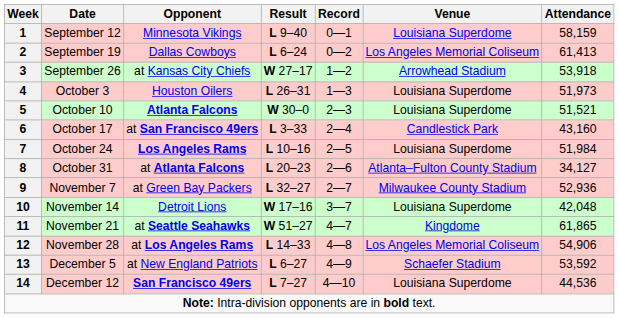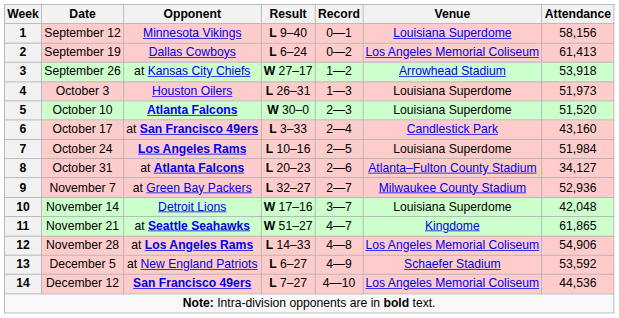(578, 33) 58,159 -> (578, 33) 58,156
(578, 110) 51,521 -> (578, 110) 51,520
(452, 284) Louisiana Superdome -> (452, 284) Los Angeles Memorial Coliseum
